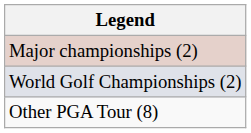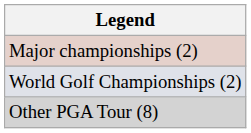(84, 112) no background -> (84, 112) lightgrey background
